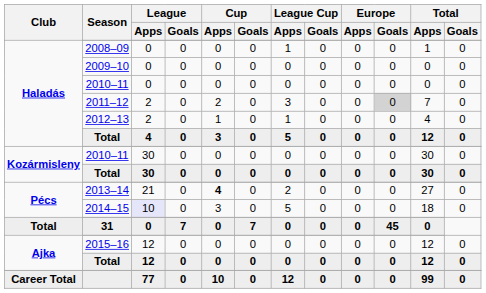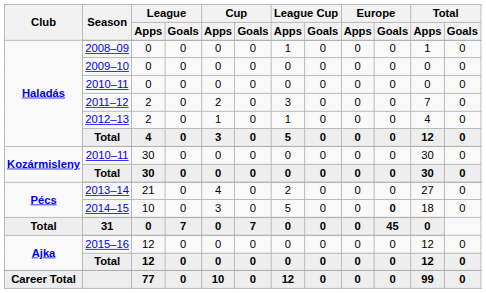(393, 102) lightgrey background -> (393, 102) no background
(218, 191) bold -> (218, 191) normal
(148, 209) lavender background -> (148, 209) no background
(393, 209) normal -> (393, 209) bold
